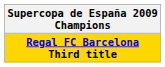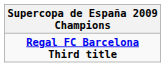(83, 48) gold background -> (83, 48) no background
